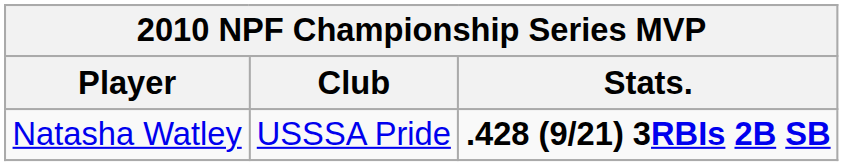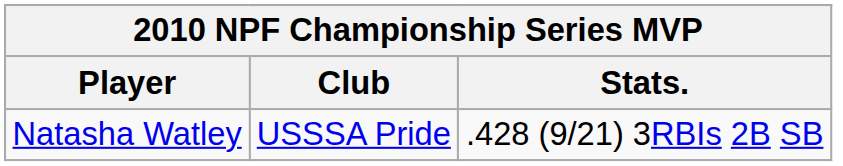(648, 133) bold -> (645, 133) normal
